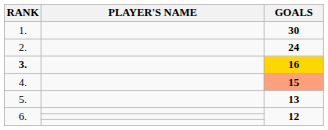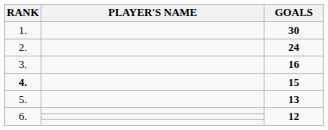(23, 64) bold -> (23, 64) normal
(294, 64) gold background -> (294, 64) no background
(23, 82) normal -> (23, 82) bold
(294, 82) lightsalmon background -> (294, 82) no background
